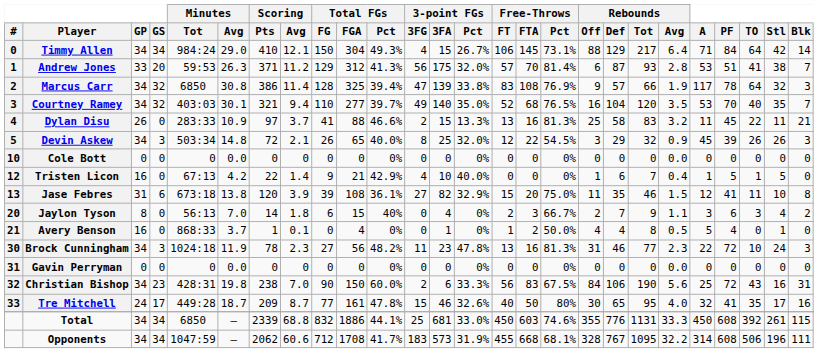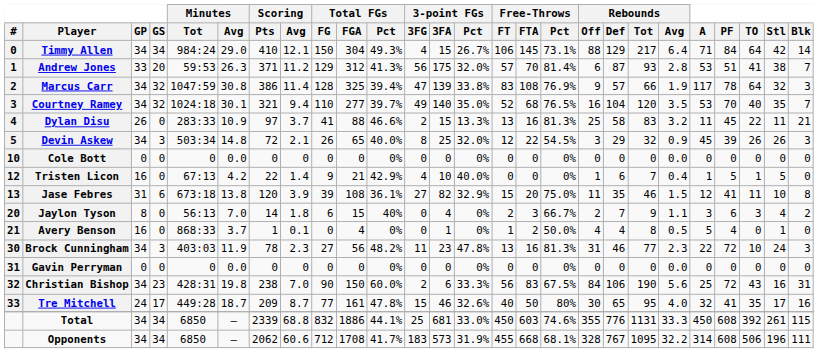(193, 86) 6850 -> (193, 86) 1047:59
(196, 104) 403:03 -> (193, 104) 1024:18
(193, 248) 1024:18 -> (196, 248) 403:03
(193, 339) 1047:59 -> (193, 339) 6850
